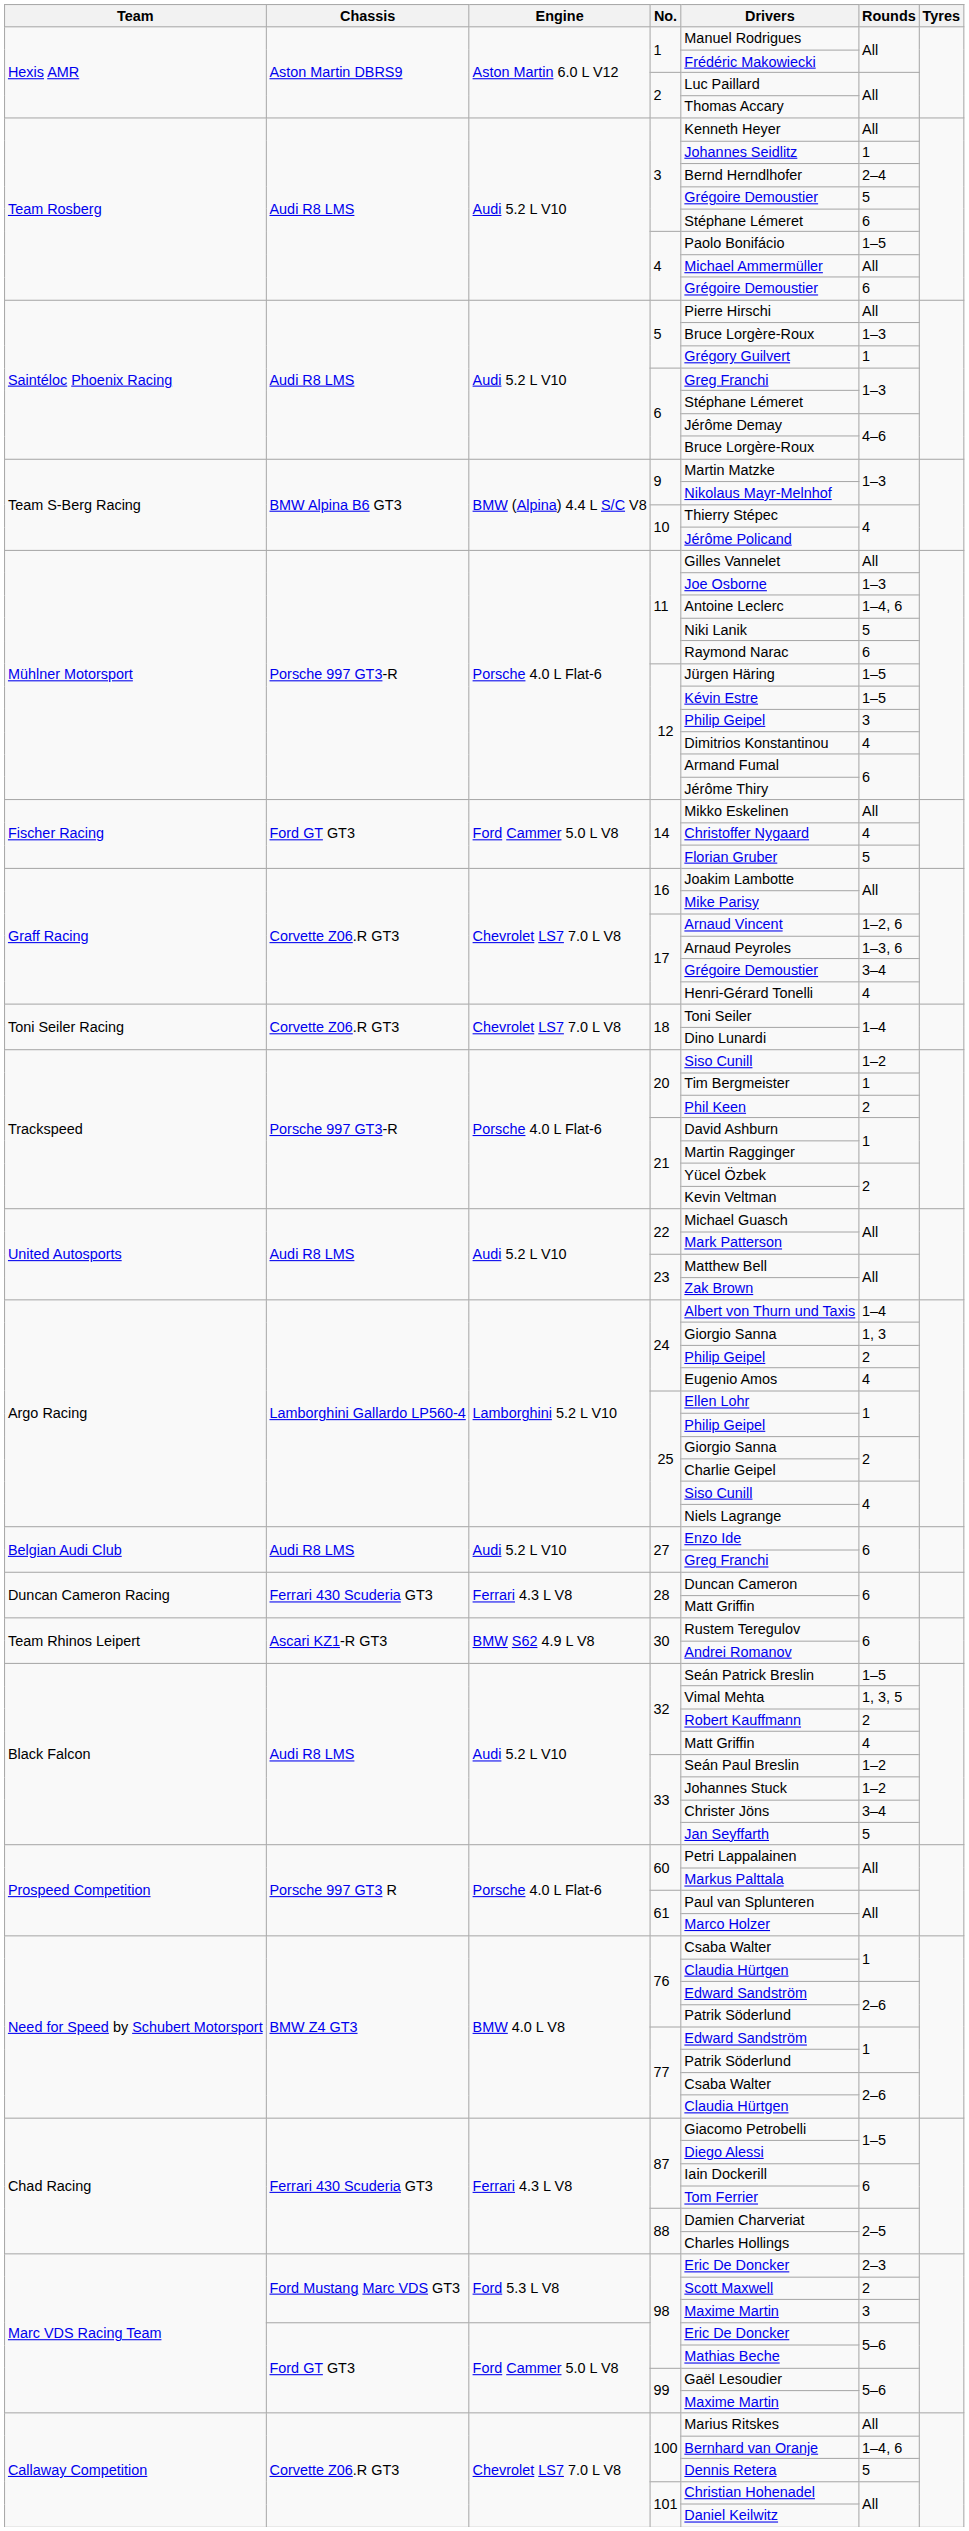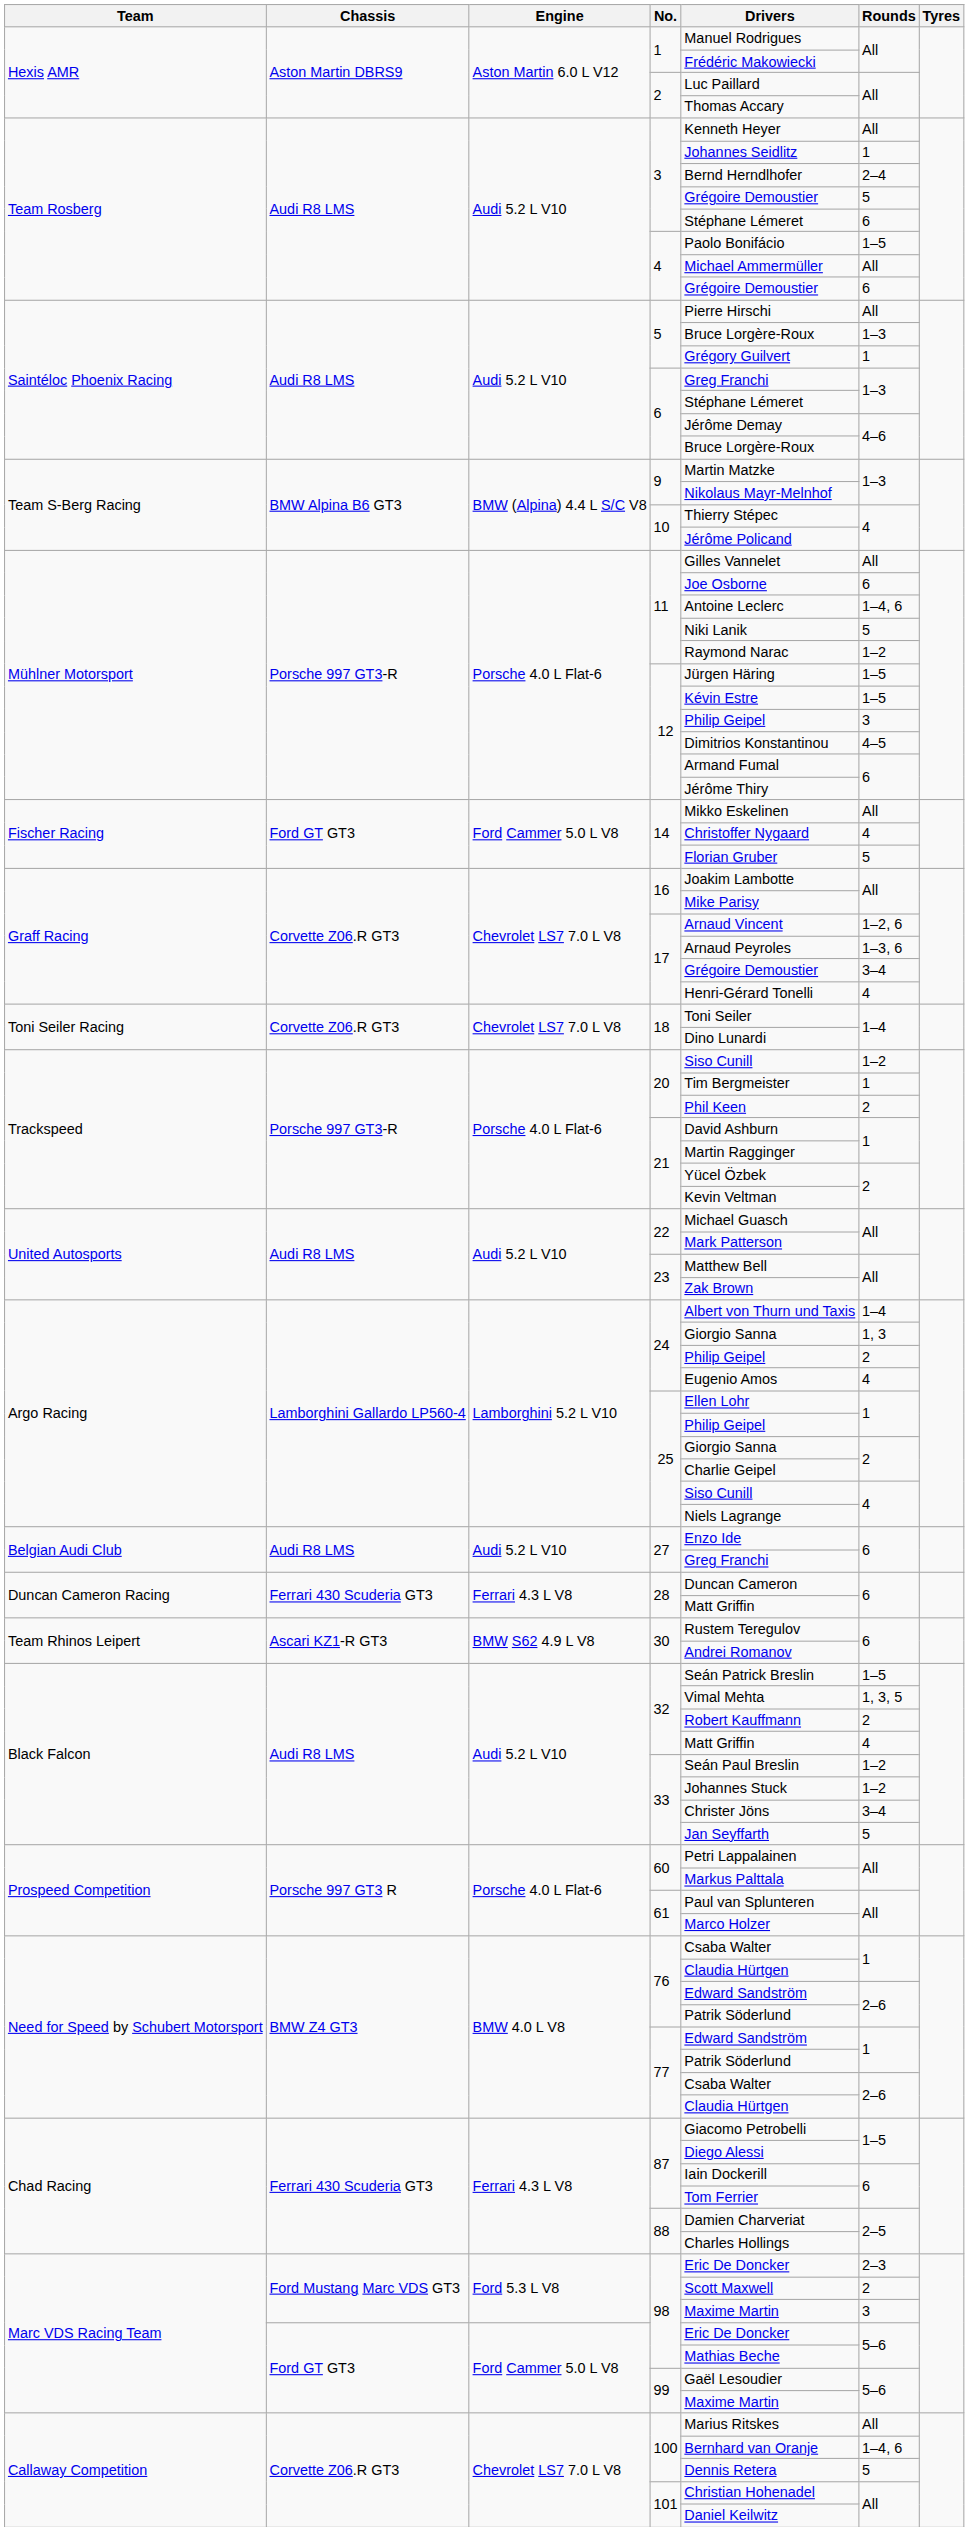(874, 584) 1–3 -> (866, 584) 6
(866, 652) 6 -> (874, 652) 1–2
(866, 743) 4 -> (874, 743) 4–5
